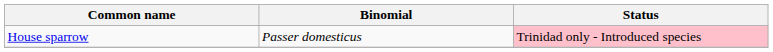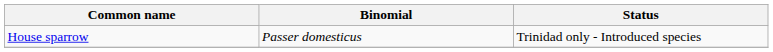(609, 36) pink background -> (609, 36) no background
